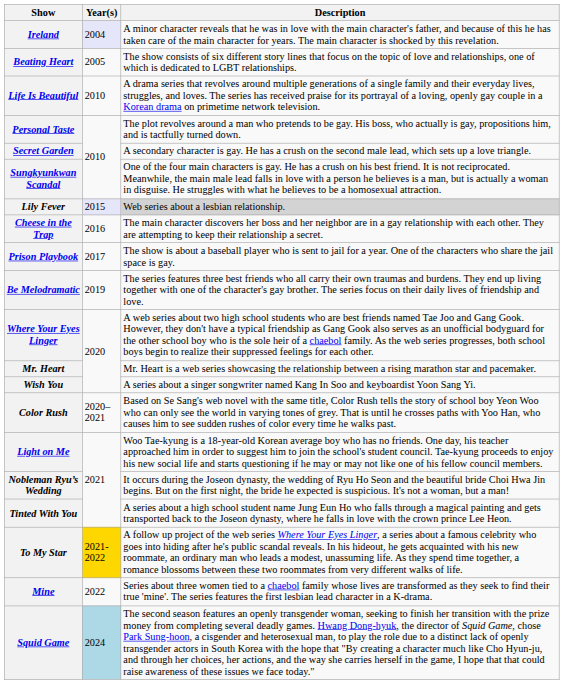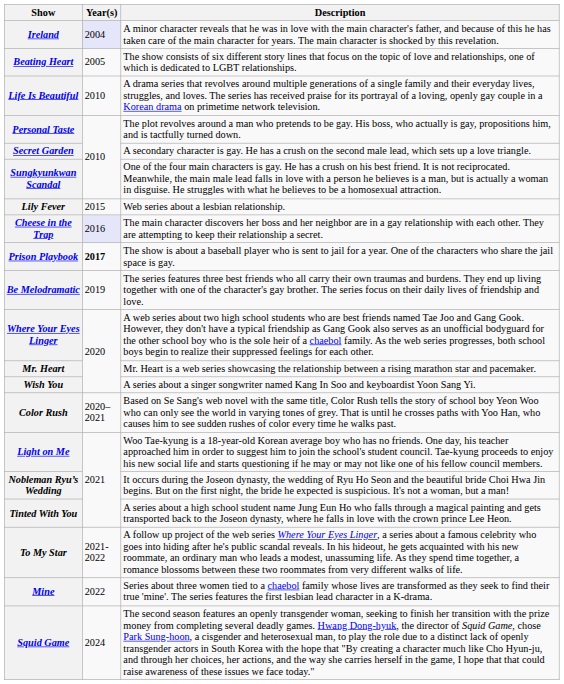(95, 206) lavender background -> (95, 206) no background
(204, 206) lightgrey background -> (204, 206) no background
(95, 228) no background -> (95, 228) lavender background
(95, 256) normal -> (95, 256) bold
(97, 552) gold background -> (97, 552) no background
(95, 642) lightblue background -> (95, 642) no background
